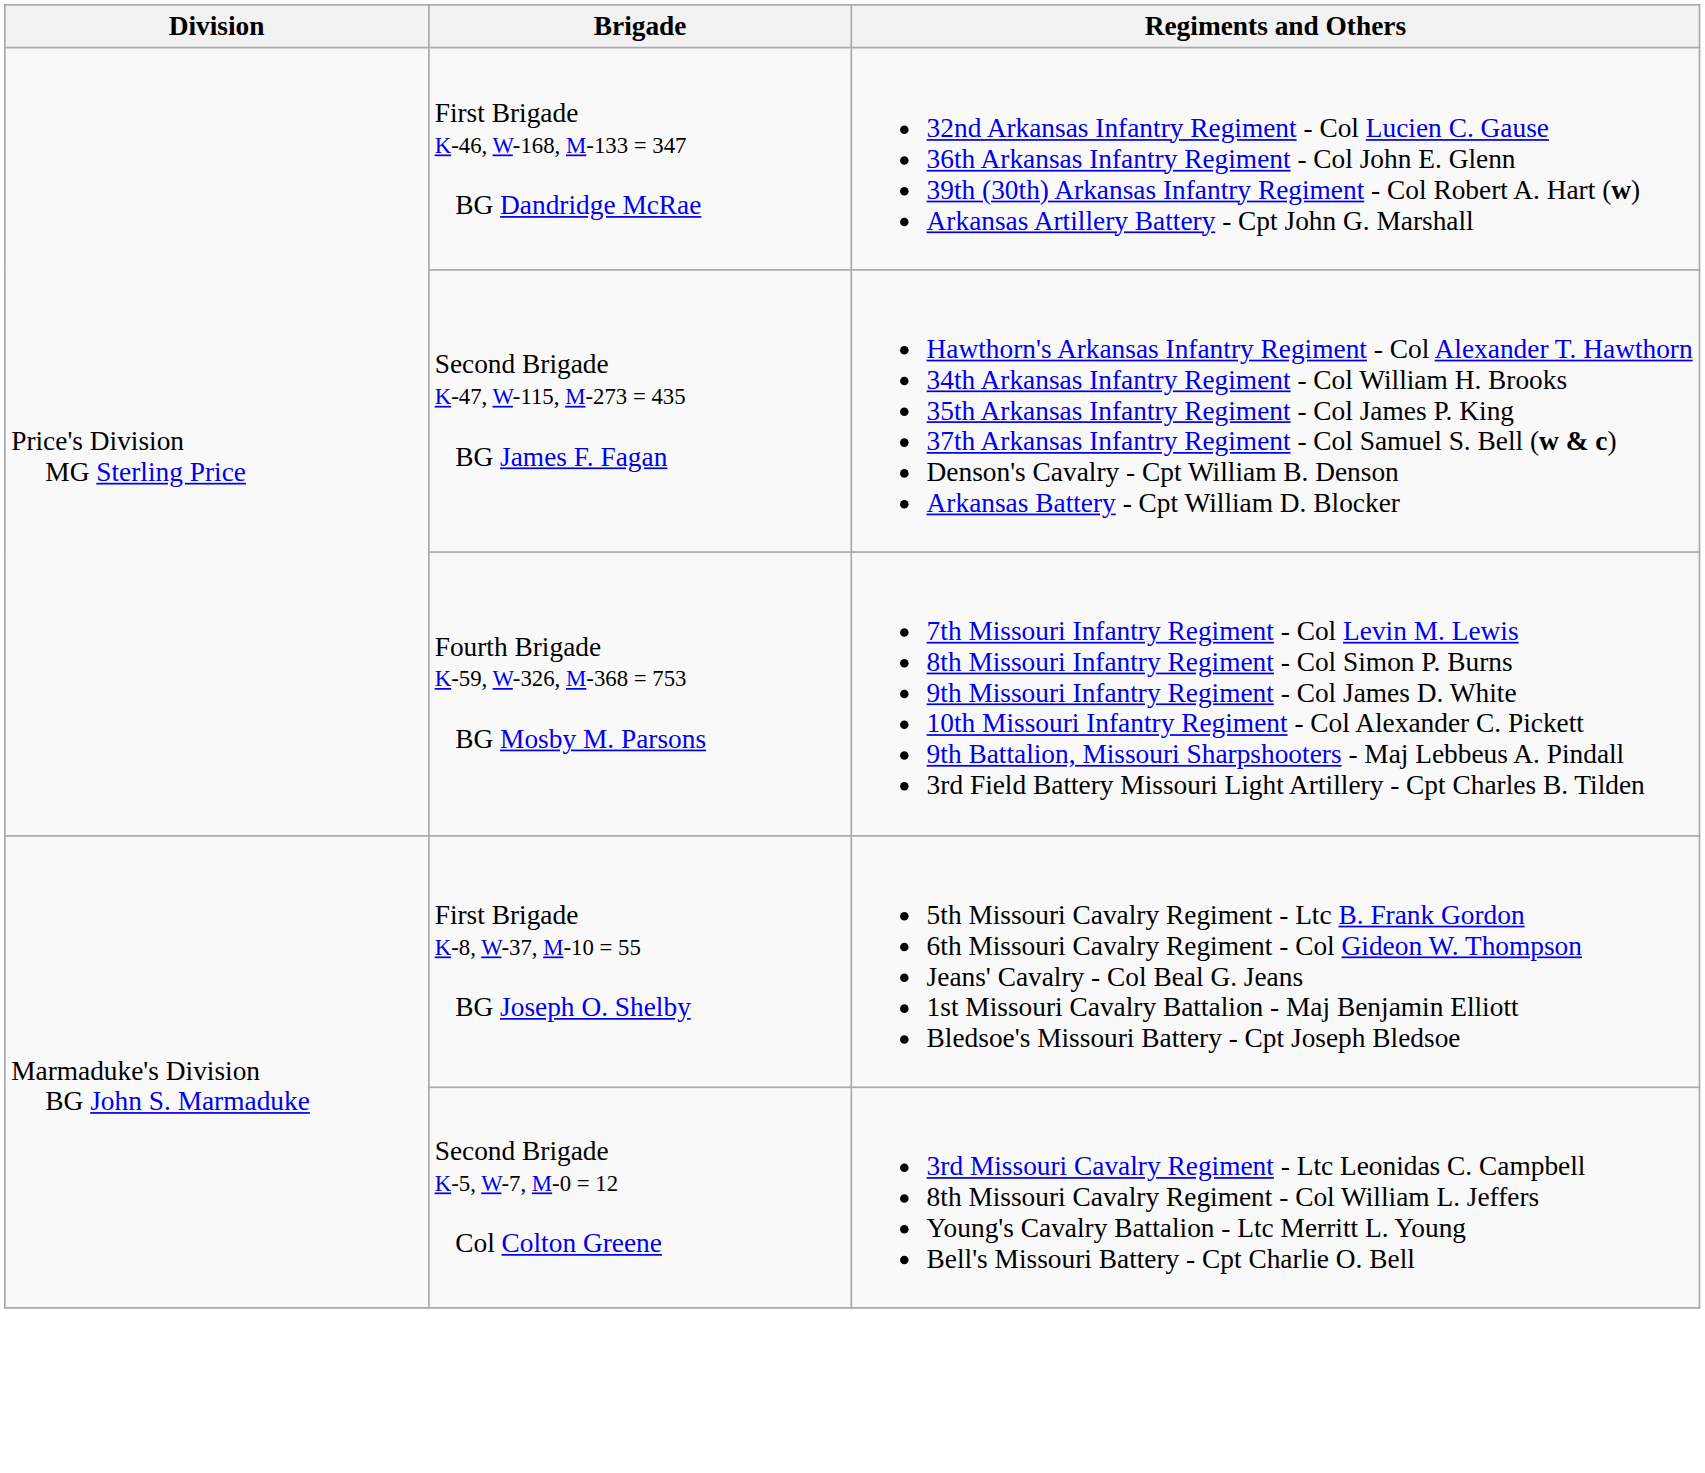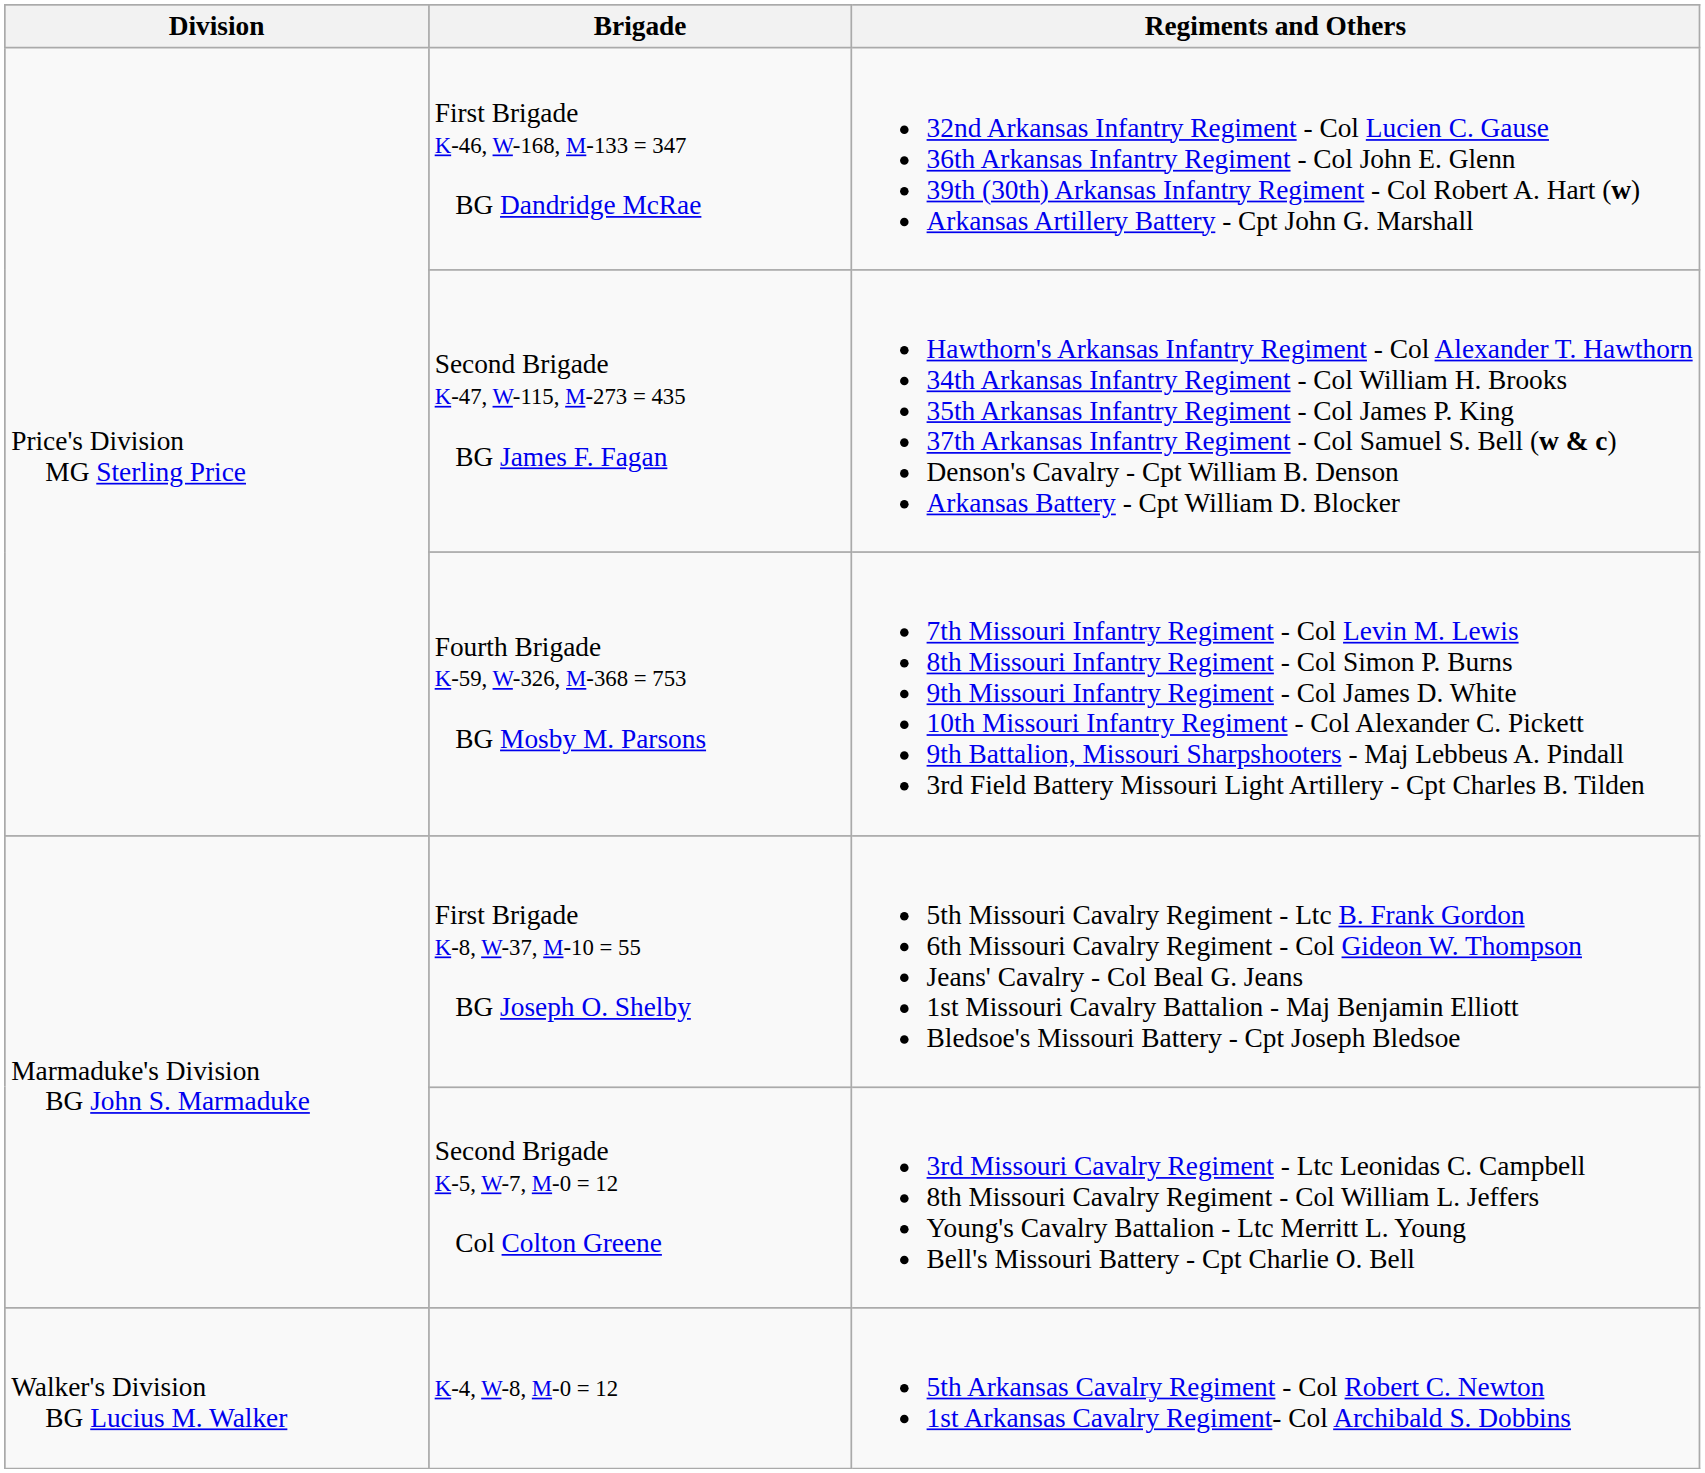+ row: (526, 1389)
